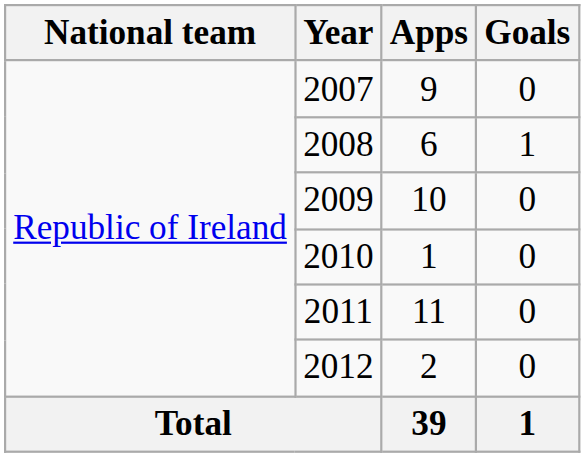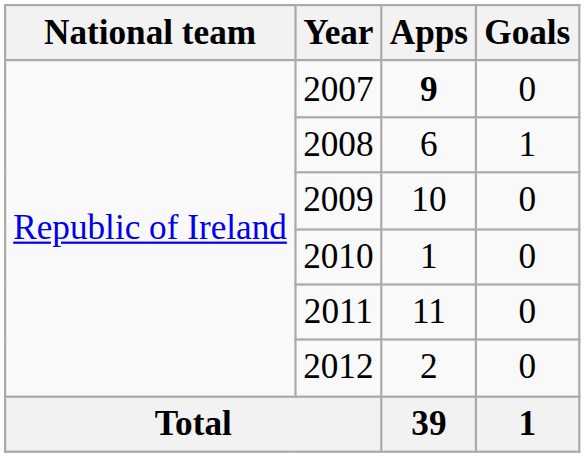(429, 88) normal -> (429, 88) bold
